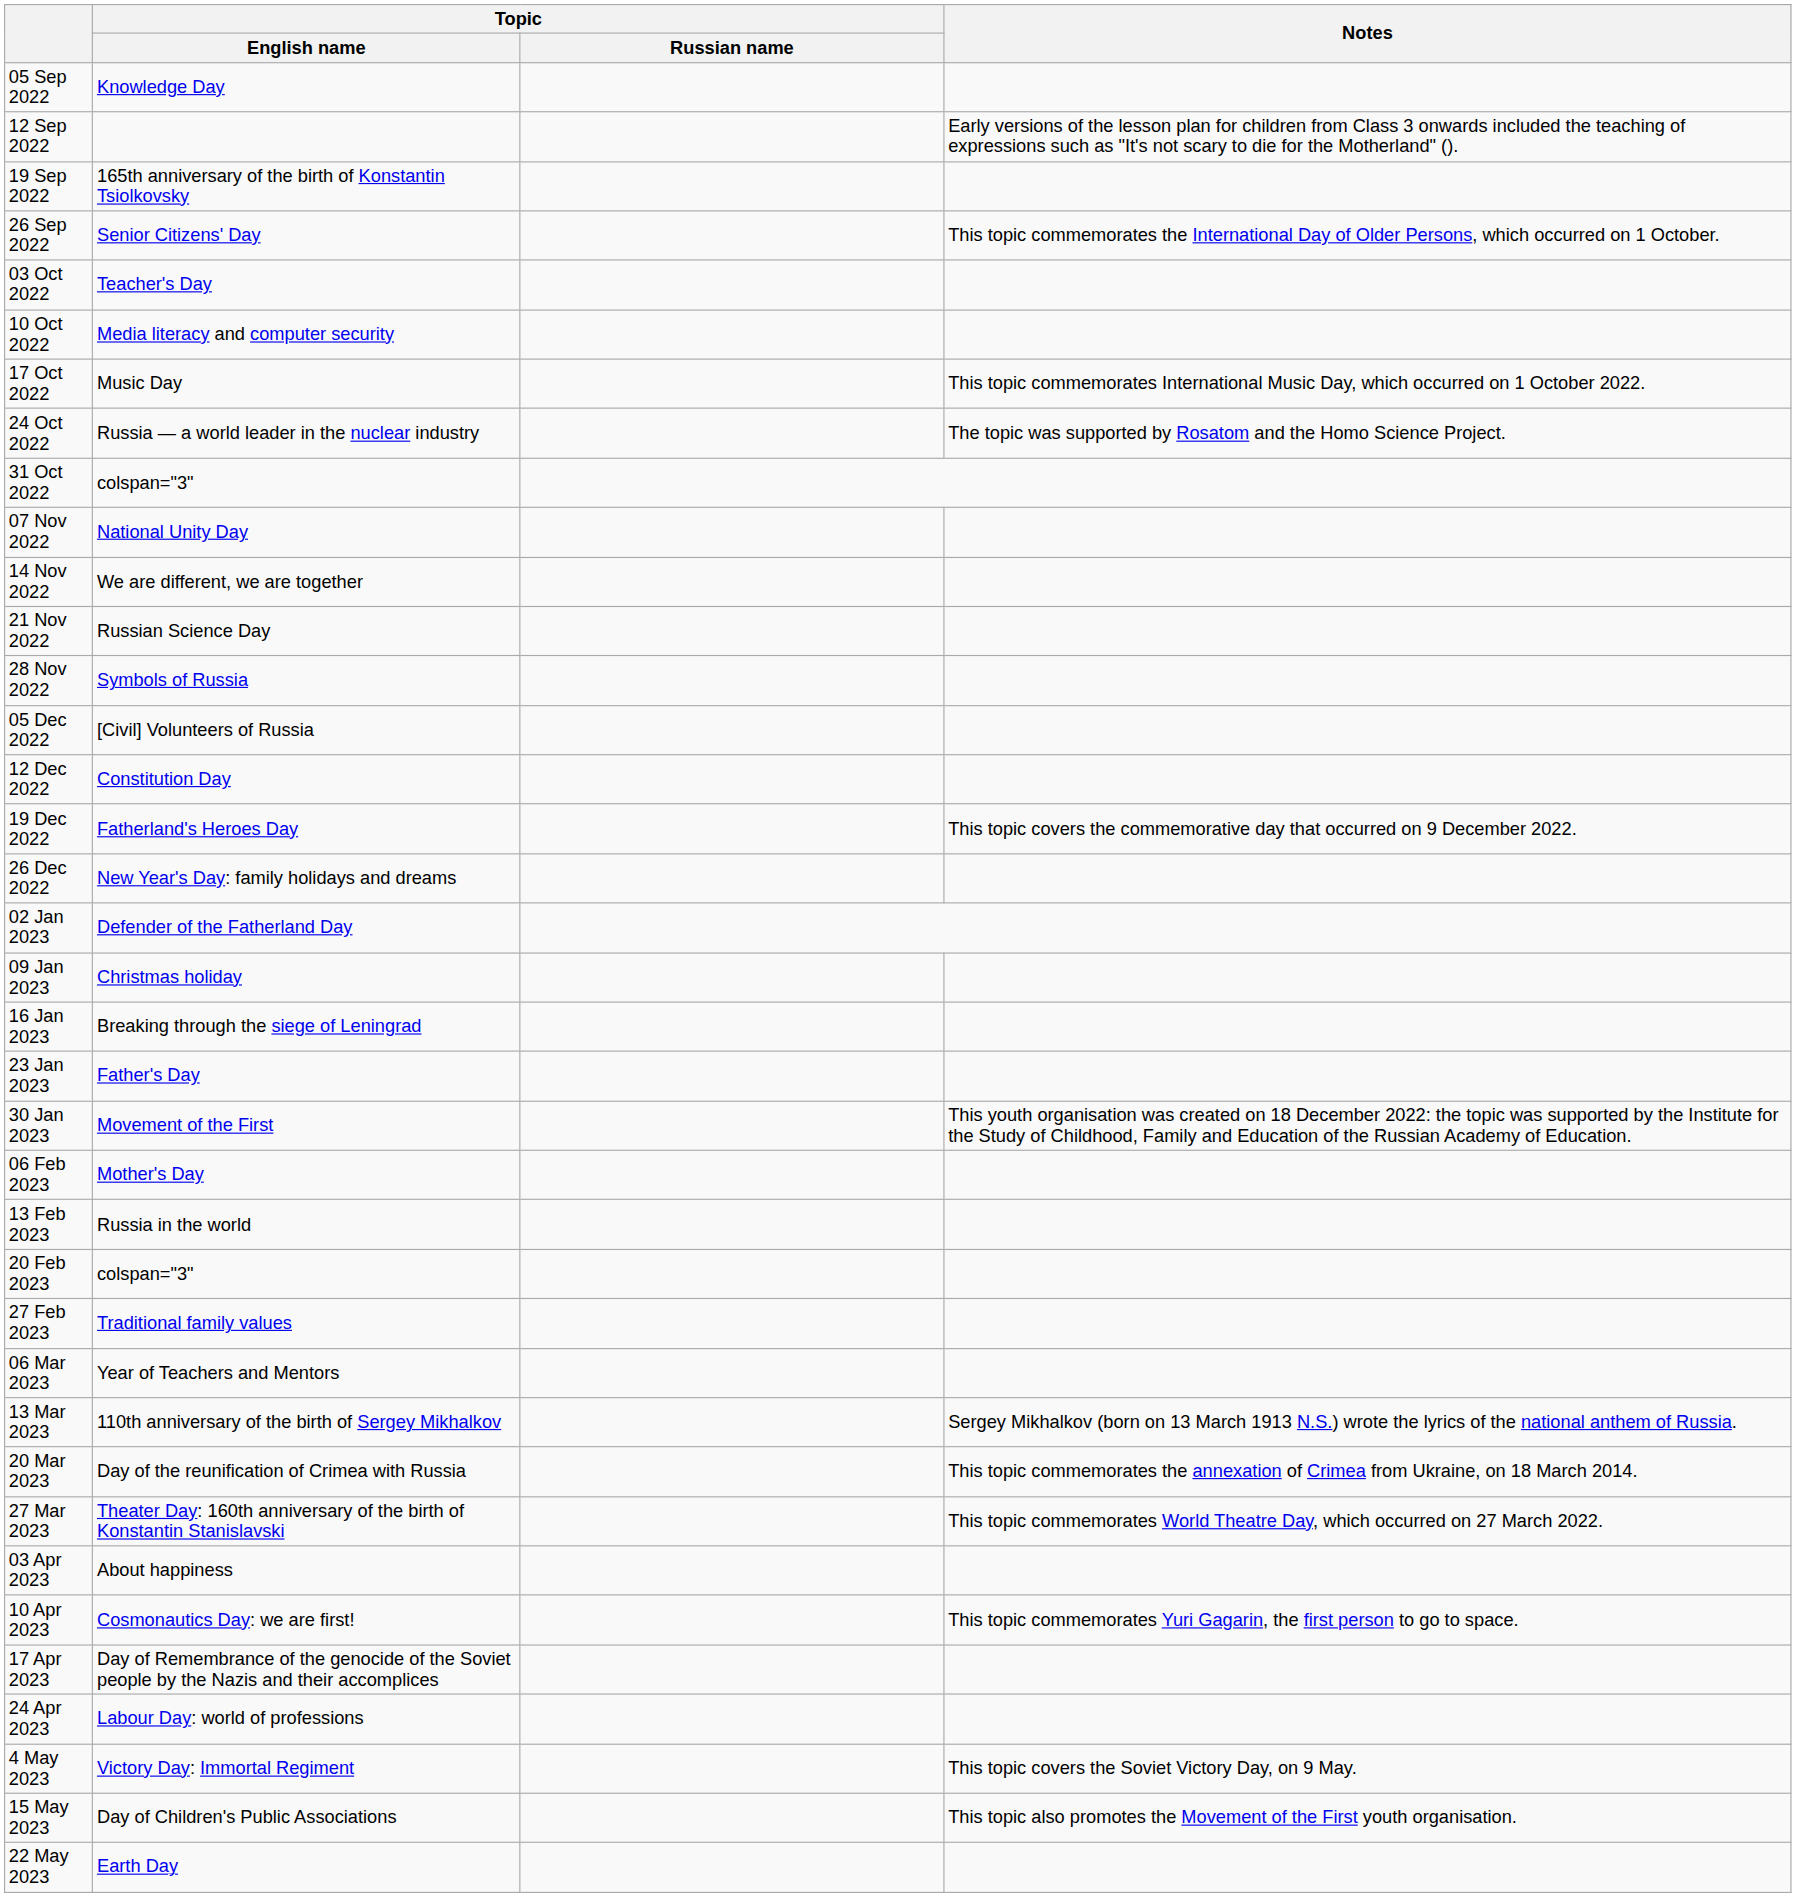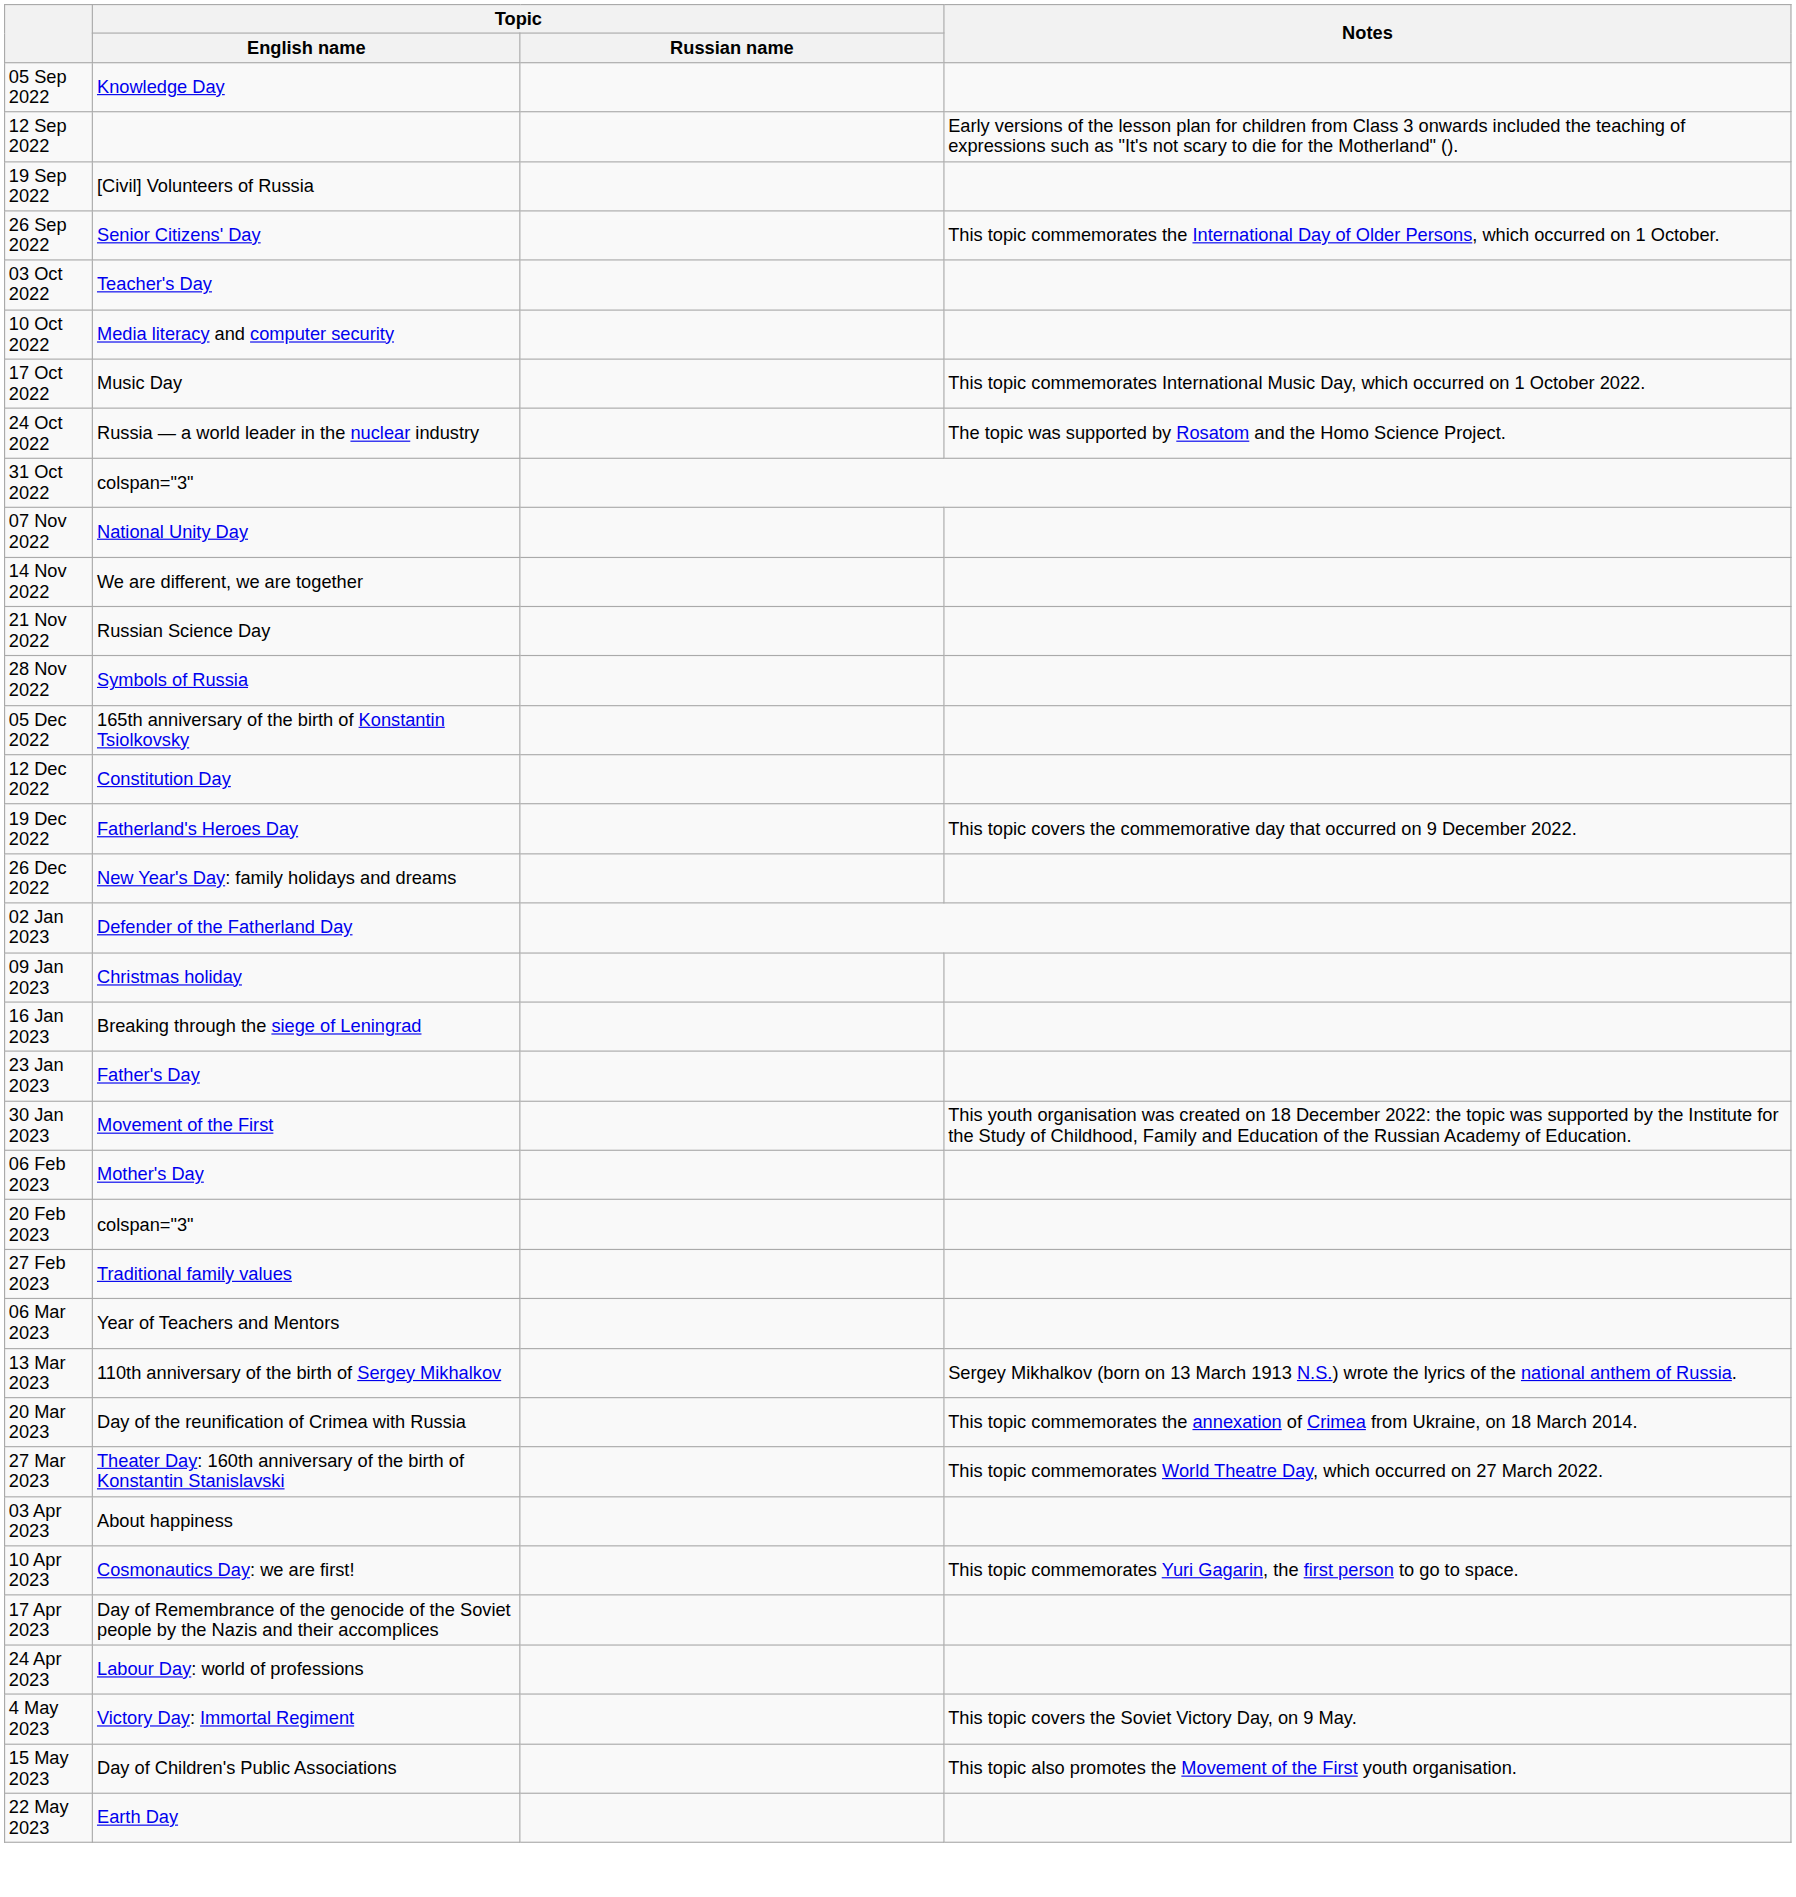(271, 185) 165th anniversary of the birth of Konstantin Tsiolkovsky -> (205, 185) [Civil] Volunteers of Russia
(205, 729) [Civil] Volunteers of Russia -> (271, 729) 165th anniversary of the birth of Konstantin Tsiolkovsky
- row: (37, 1224)
